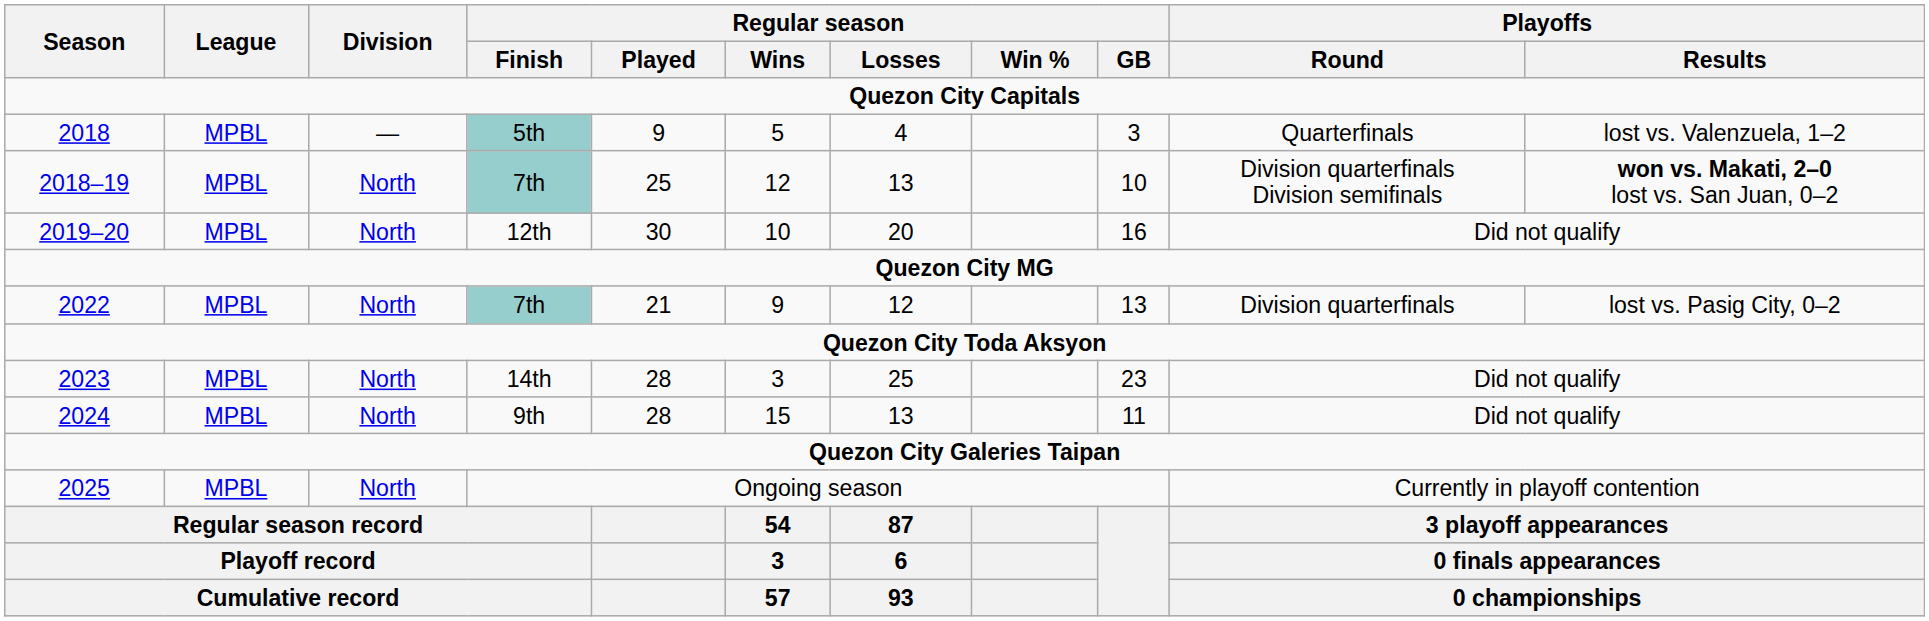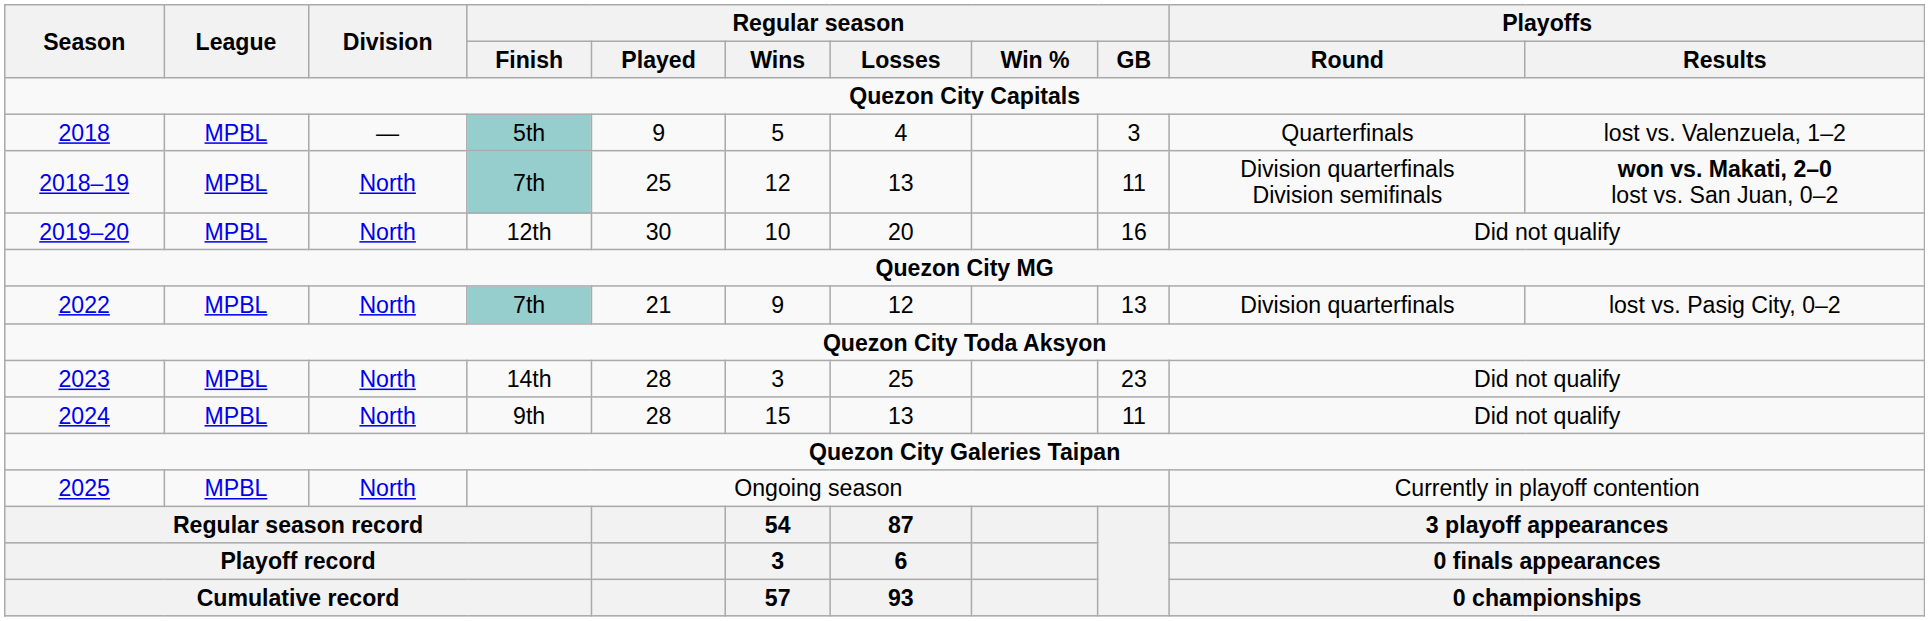(1134, 182) 10 -> (1134, 182) 11
